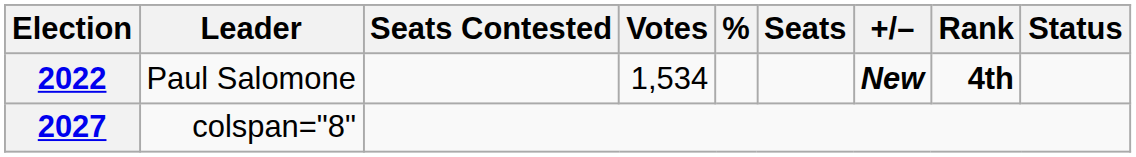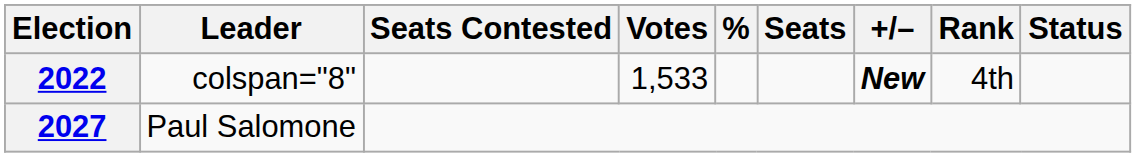(251, 77) Paul Salomone -> (274, 77) colspan="8"
(669, 77) 1,534 -> (669, 77) 1,533
(991, 77) bold -> (992, 77) normal
(274, 126) colspan="8" -> (251, 126) Paul Salomone
